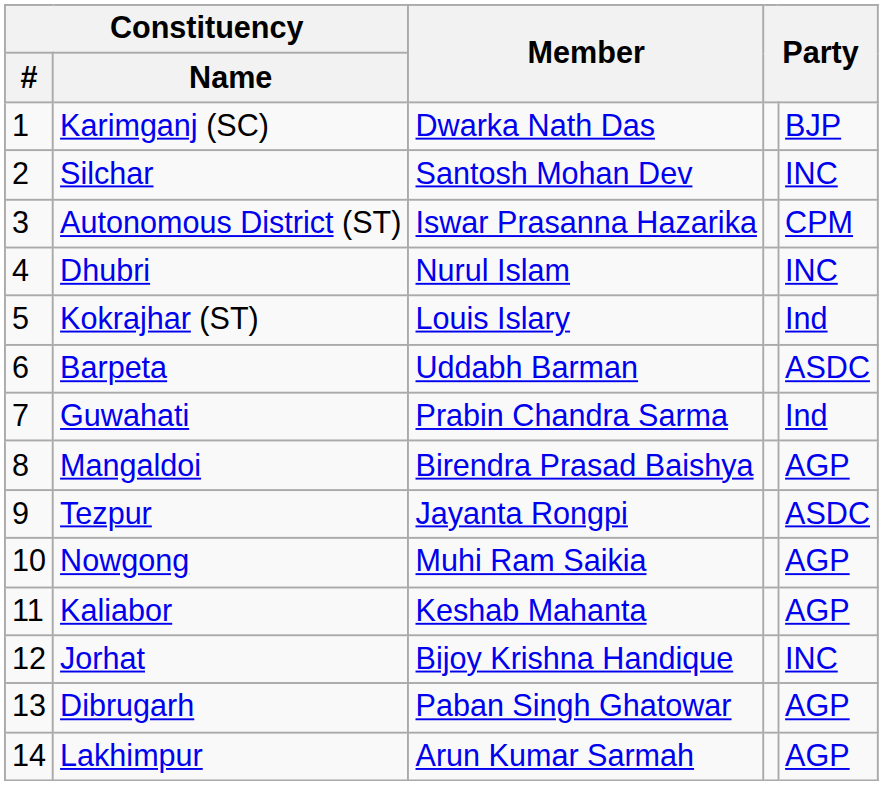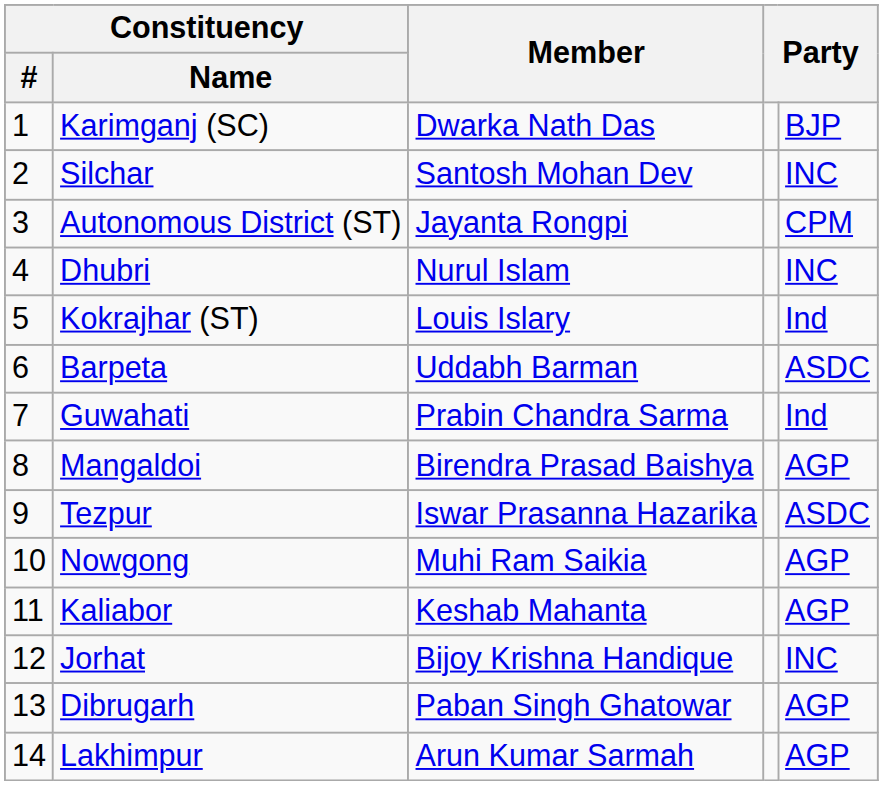(586, 222) Iswar Prasanna Hazarika -> (522, 222) Jayanta Rongpi
(522, 513) Jayanta Rongpi -> (586, 513) Iswar Prasanna Hazarika
